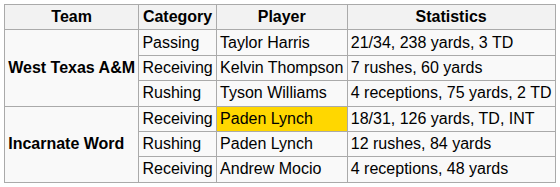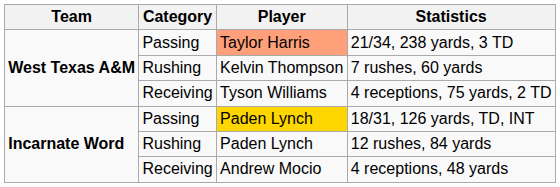(265, 42) no background -> (265, 42) lightsalmon background
(178, 67) Receiving -> (172, 67) Rushing
(172, 93) Rushing -> (178, 93) Receiving
(178, 118) Receiving -> (171, 118) Passing
